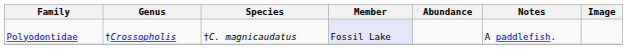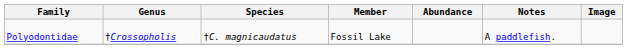(361, 37) lavender background -> (361, 37) no background
